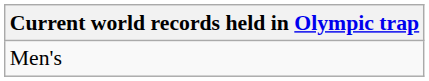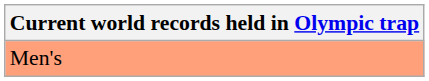(36, 58) no background -> (36, 58) lightsalmon background
